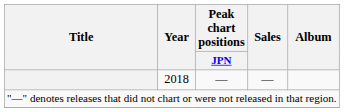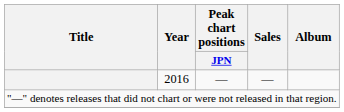(177, 79) 2018 -> (177, 79) 2016
